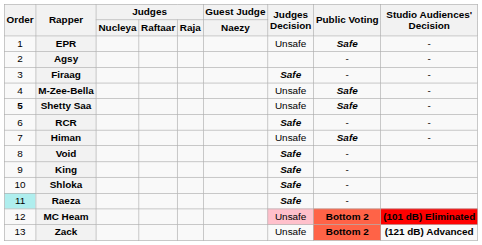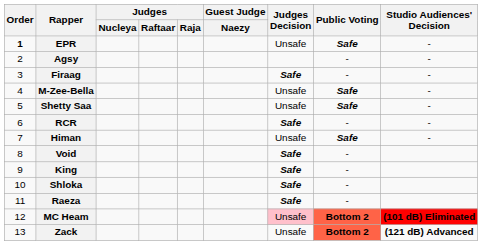(20, 43) normal -> (20, 43) bold
(20, 106) bold -> (20, 106) normal
(20, 201) paleturquoise background -> (20, 201) no background
